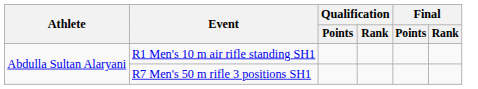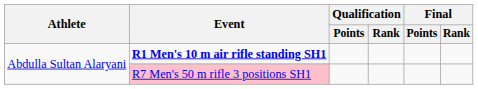(224, 54) normal -> (229, 54) bold
(222, 74) no background -> (222, 74) pink background
